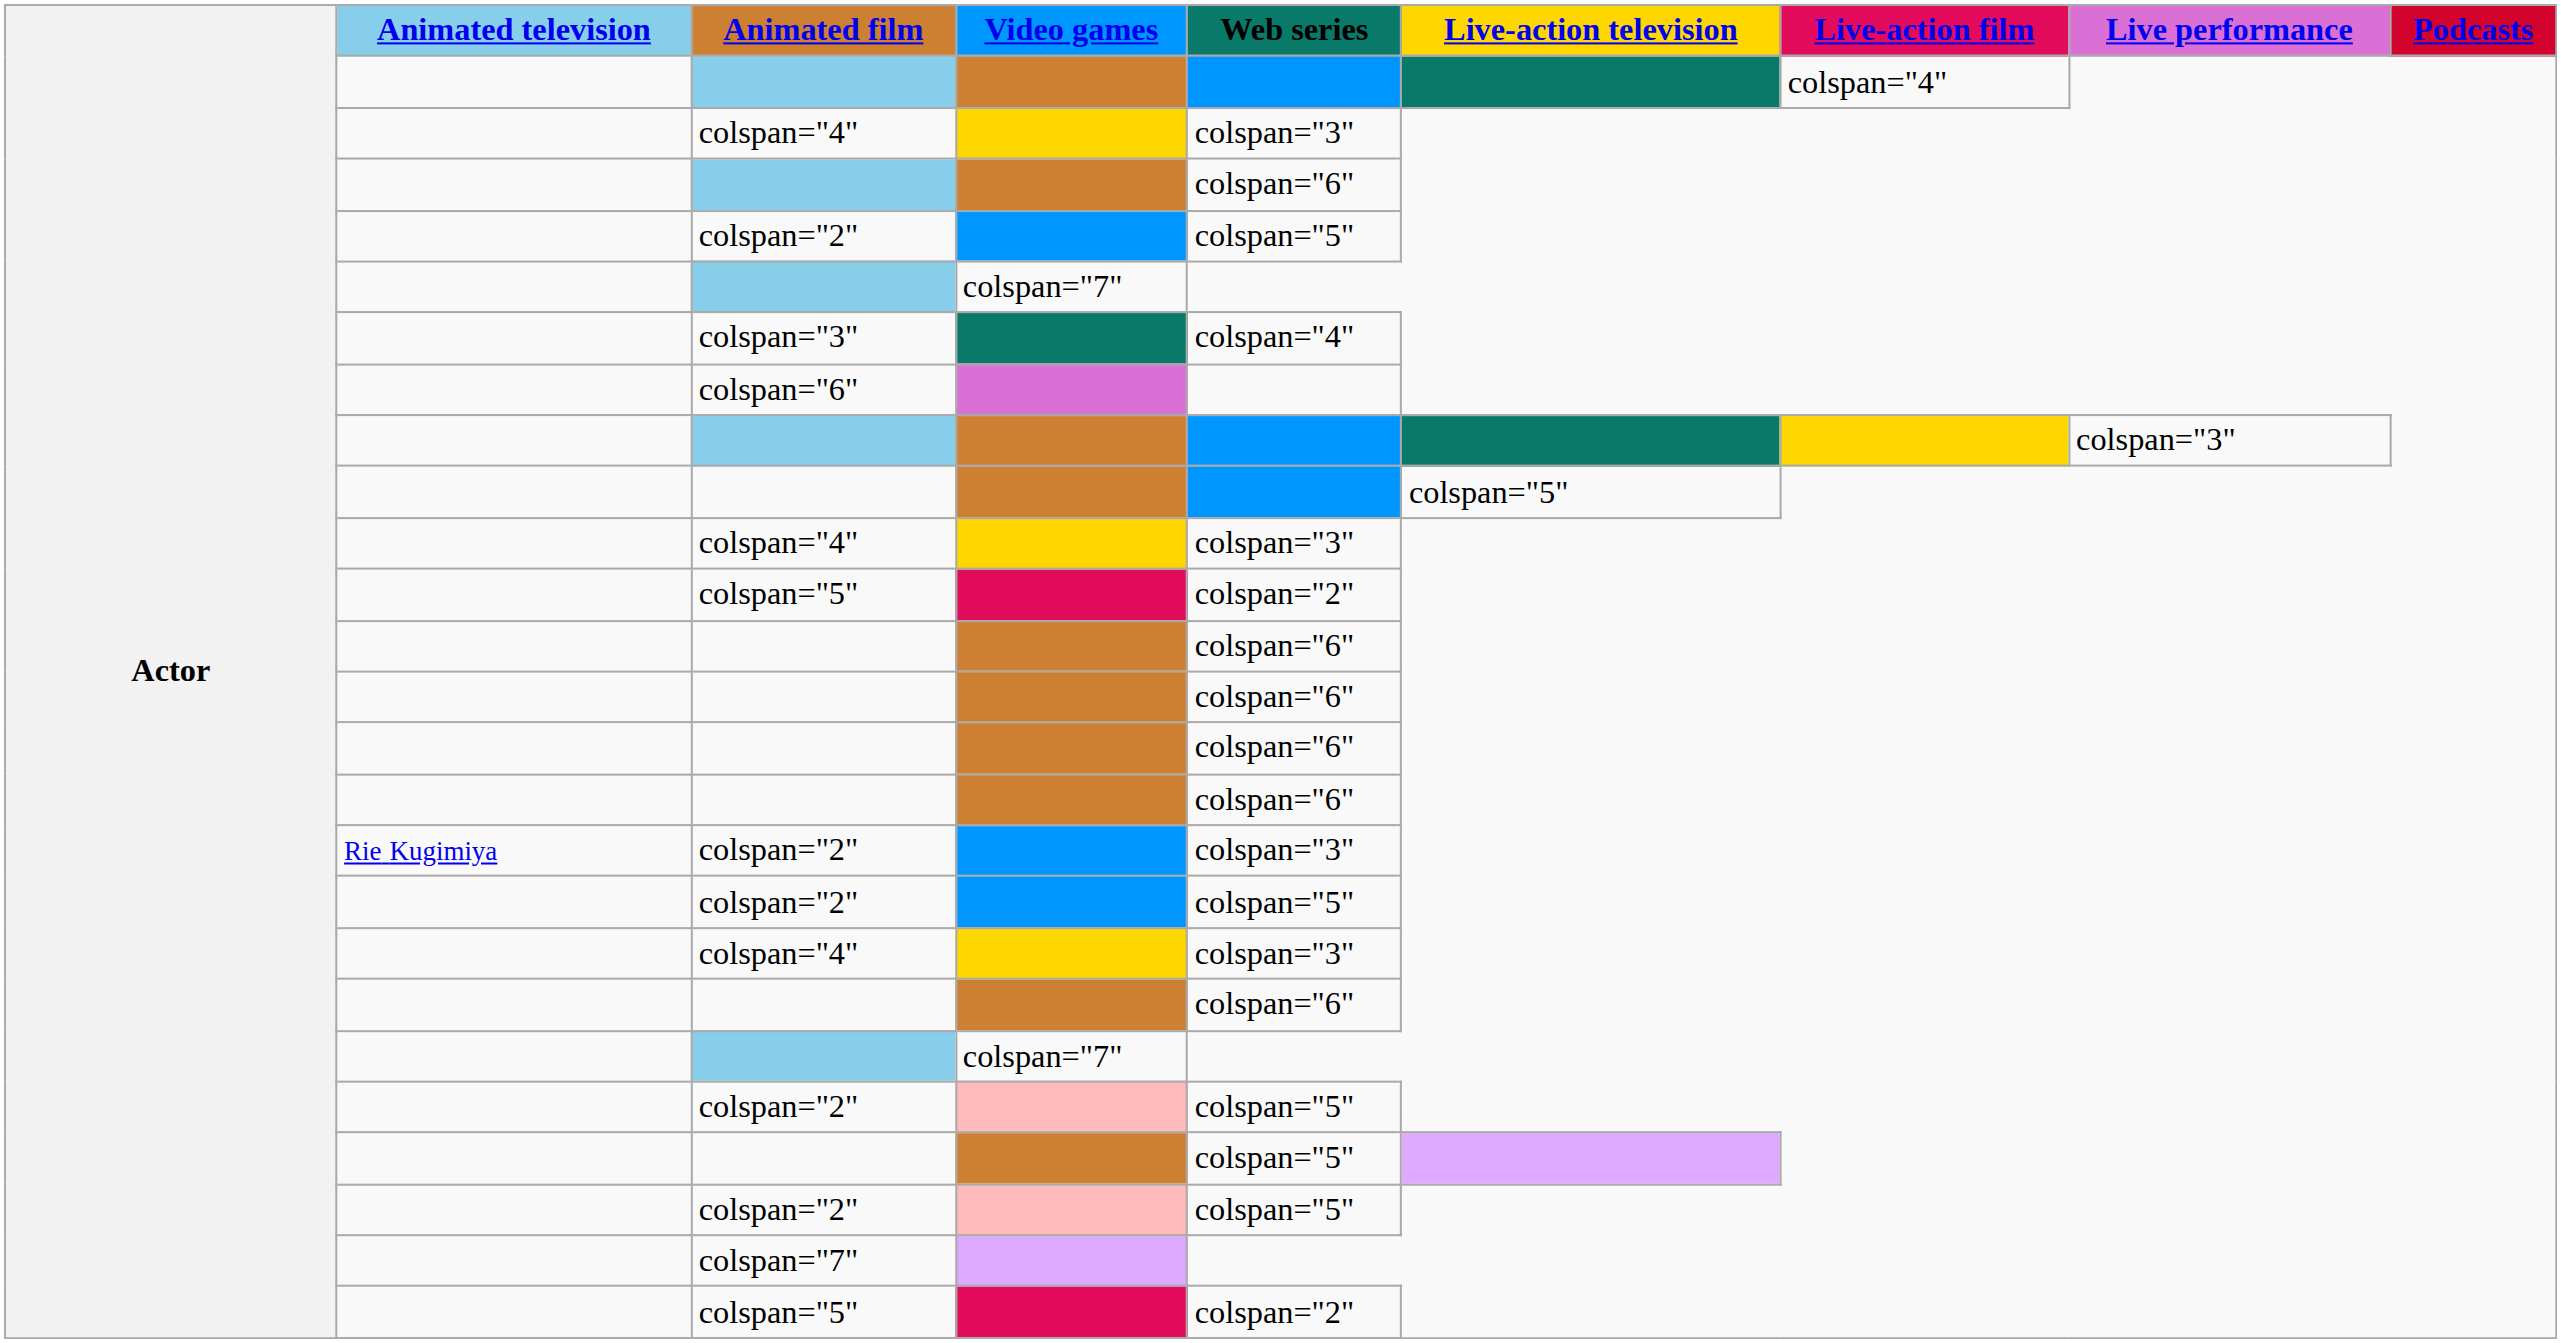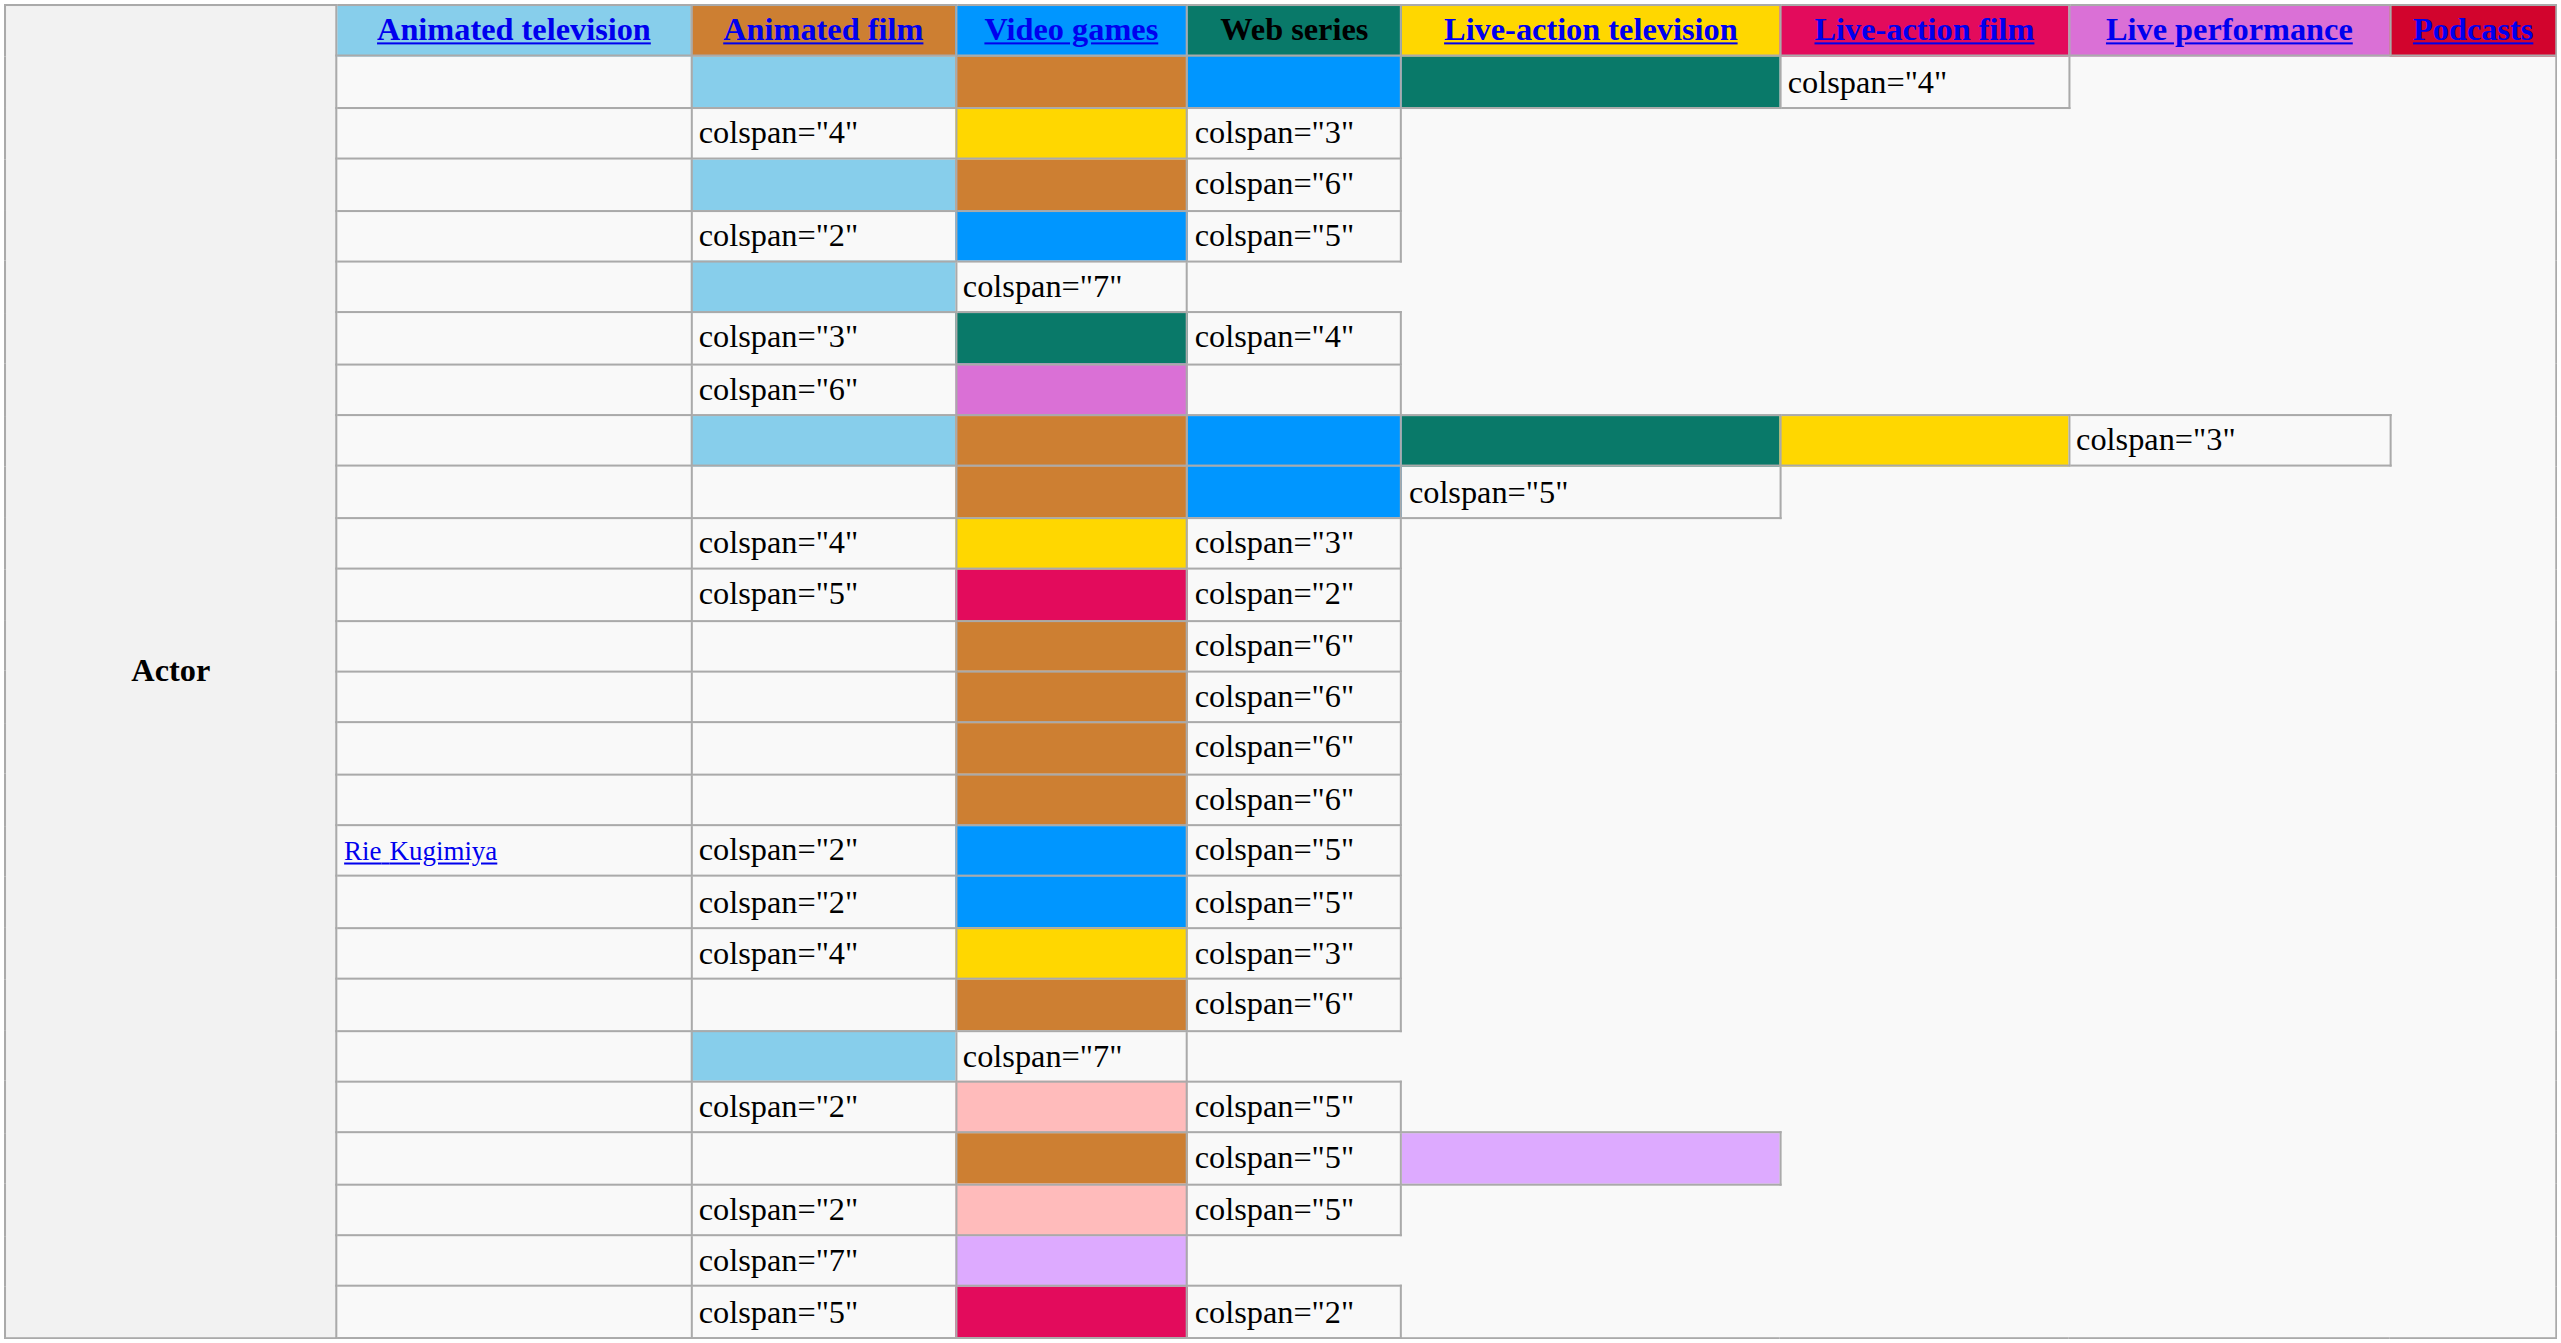(1274, 850) colspan="3" -> (1274, 850) colspan="5"
